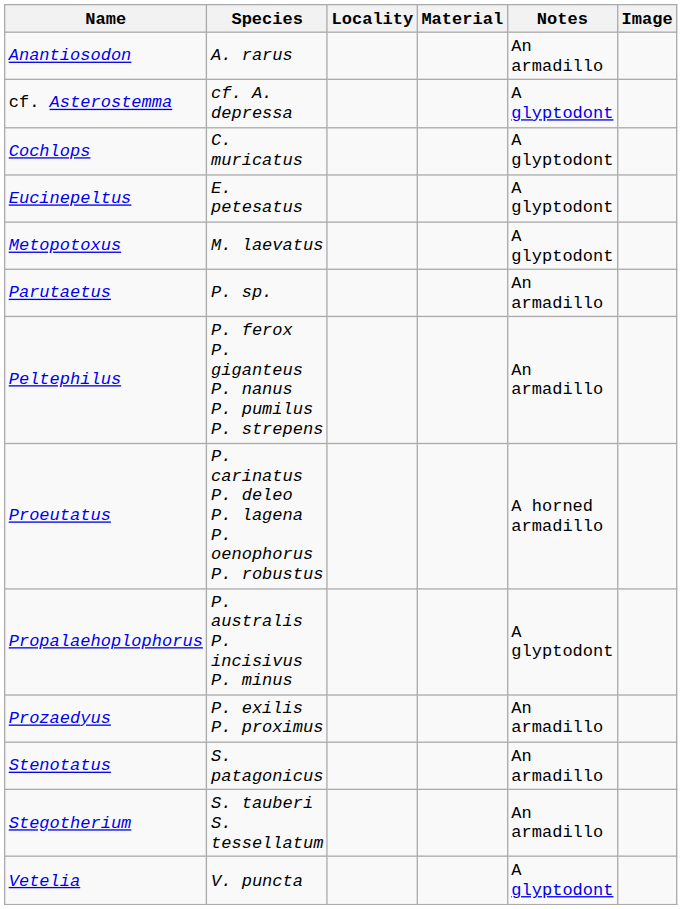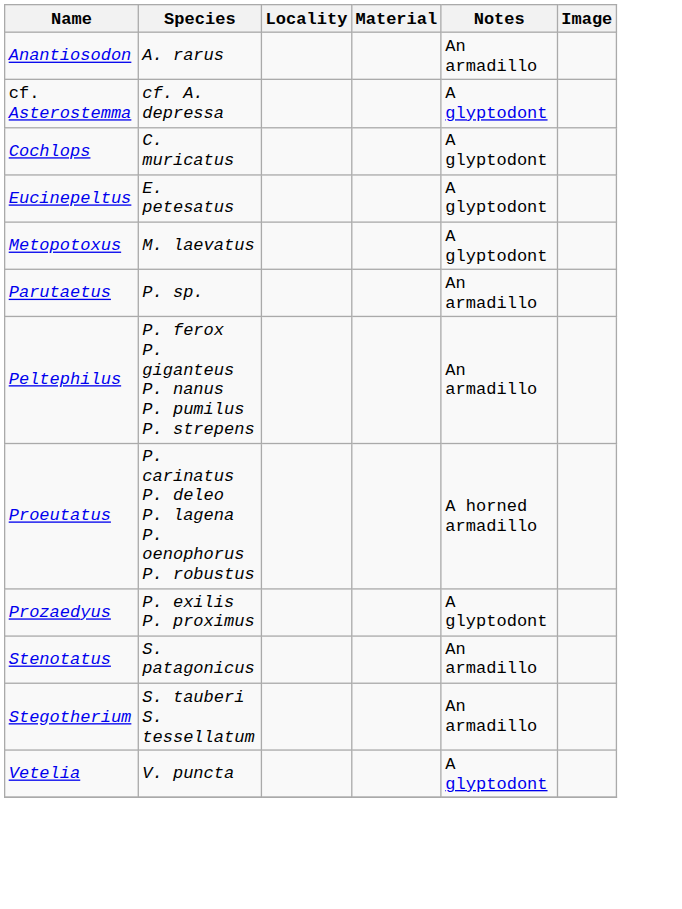- row: (106, 642)
(557, 719) An armadillo -> (496, 612) A glyptodont
